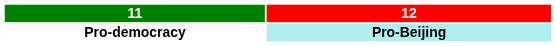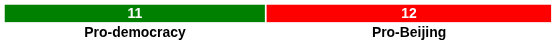(409, 32) paleturquoise background -> (409, 32) no background
